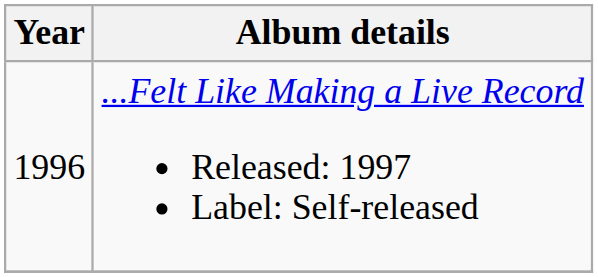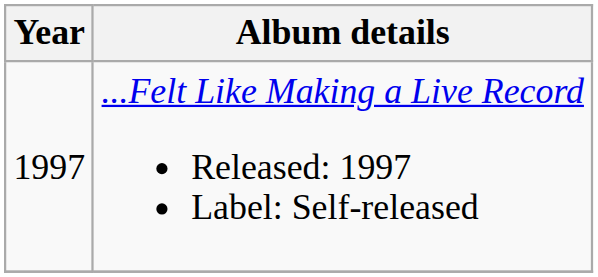(49, 165) 1996 -> (49, 165) 1997
